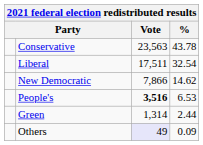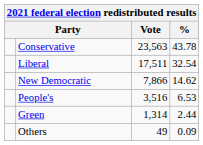(155, 98) bold -> (155, 98) normal
(162, 132) lavender background -> (162, 132) no background
